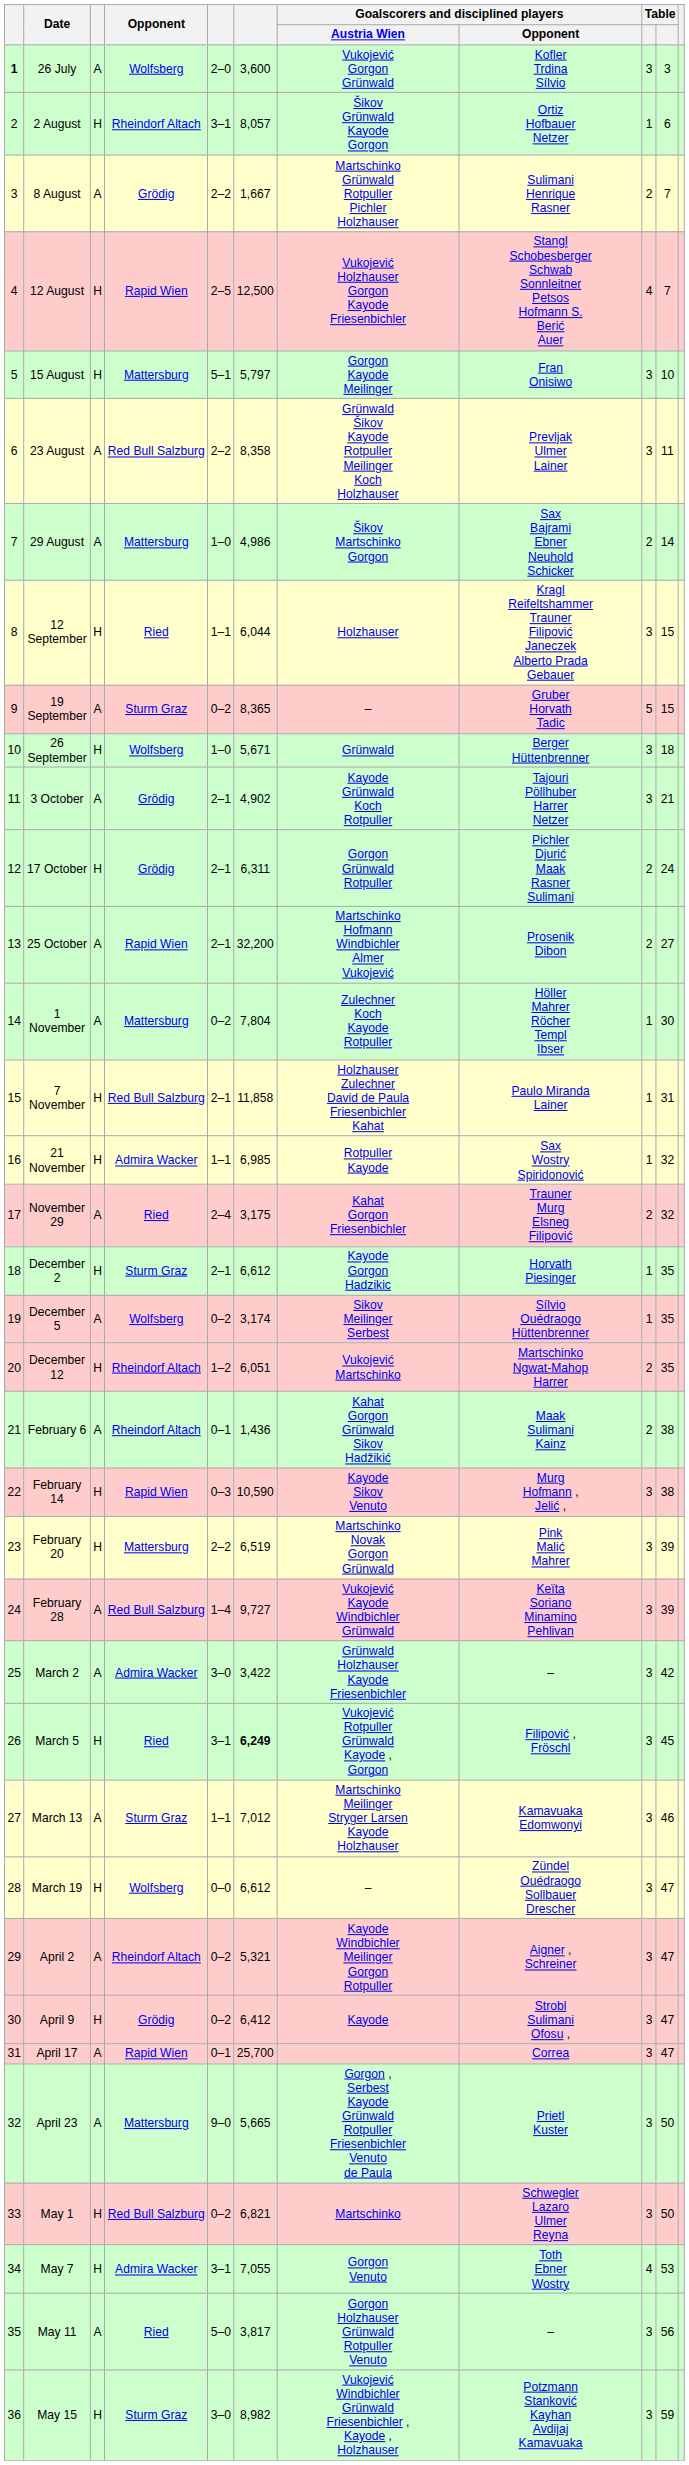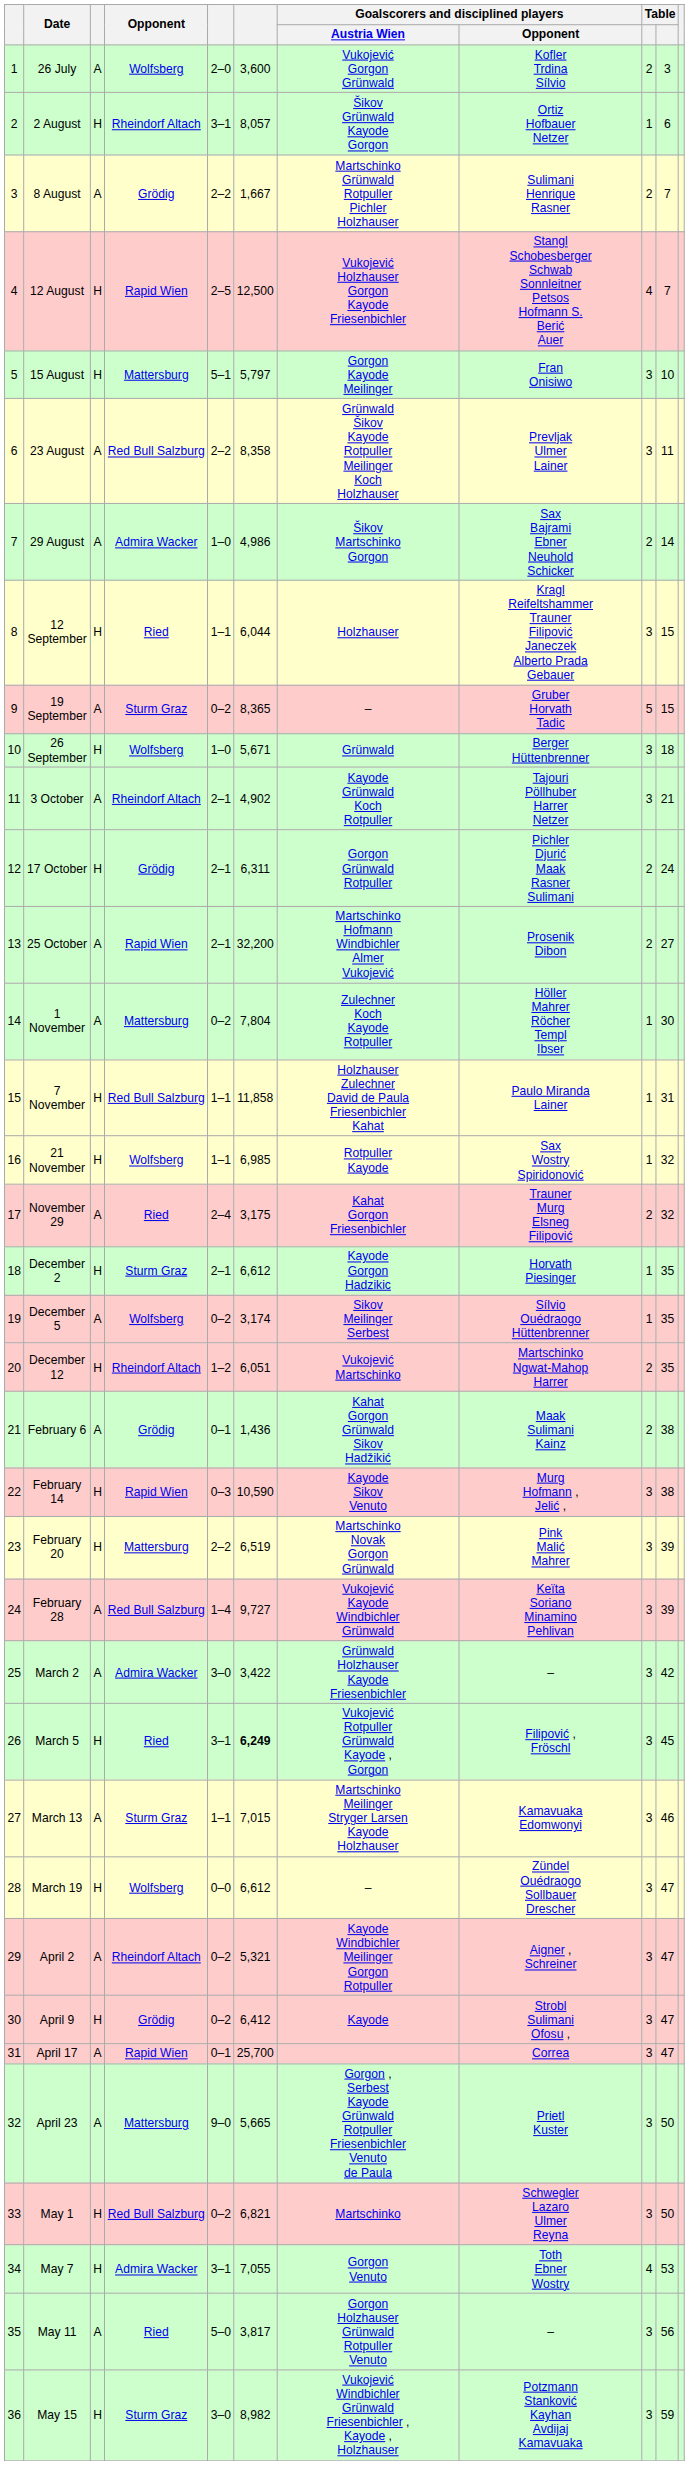(14, 69) bold -> (14, 69) normal
(649, 69) 3 -> (649, 69) 2
(156, 542) Mattersburg -> (156, 542) Admira Wacker
(156, 799) Grödig -> (156, 799) Rheindorf Altach
(221, 1098) 2–1 -> (221, 1098) 1–1
(156, 1160) Admira Wacker -> (156, 1160) Wolfsberg
(156, 1430) Rheindorf Altach -> (156, 1430) Grödig
(255, 1818) 7,012 -> (255, 1818) 7,015
